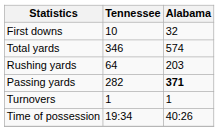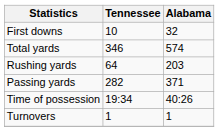(175, 83) bold -> (175, 83) normal
rows swapped: (31, 100) <-> (54, 117)
